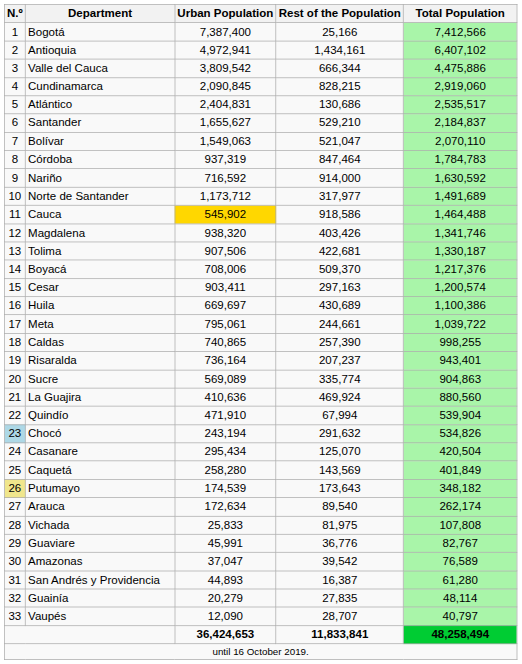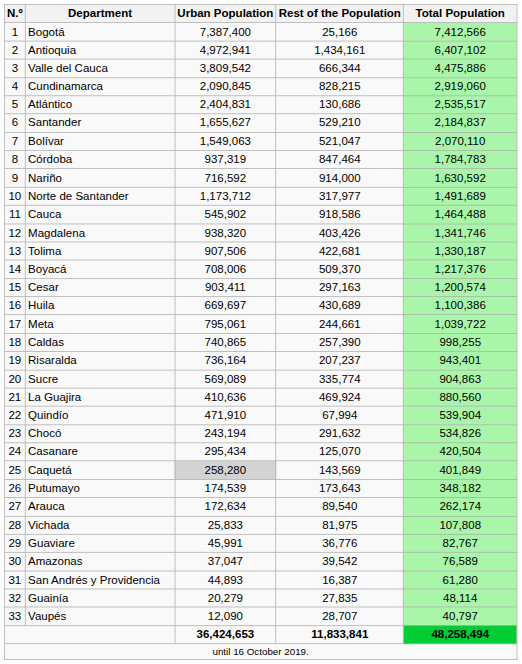(225, 214) gold background -> (225, 214) no background
(15, 433) lightblue background -> (15, 433) no background
(225, 470) no background -> (225, 470) lightgrey background
(15, 488) khaki background -> (15, 488) no background
